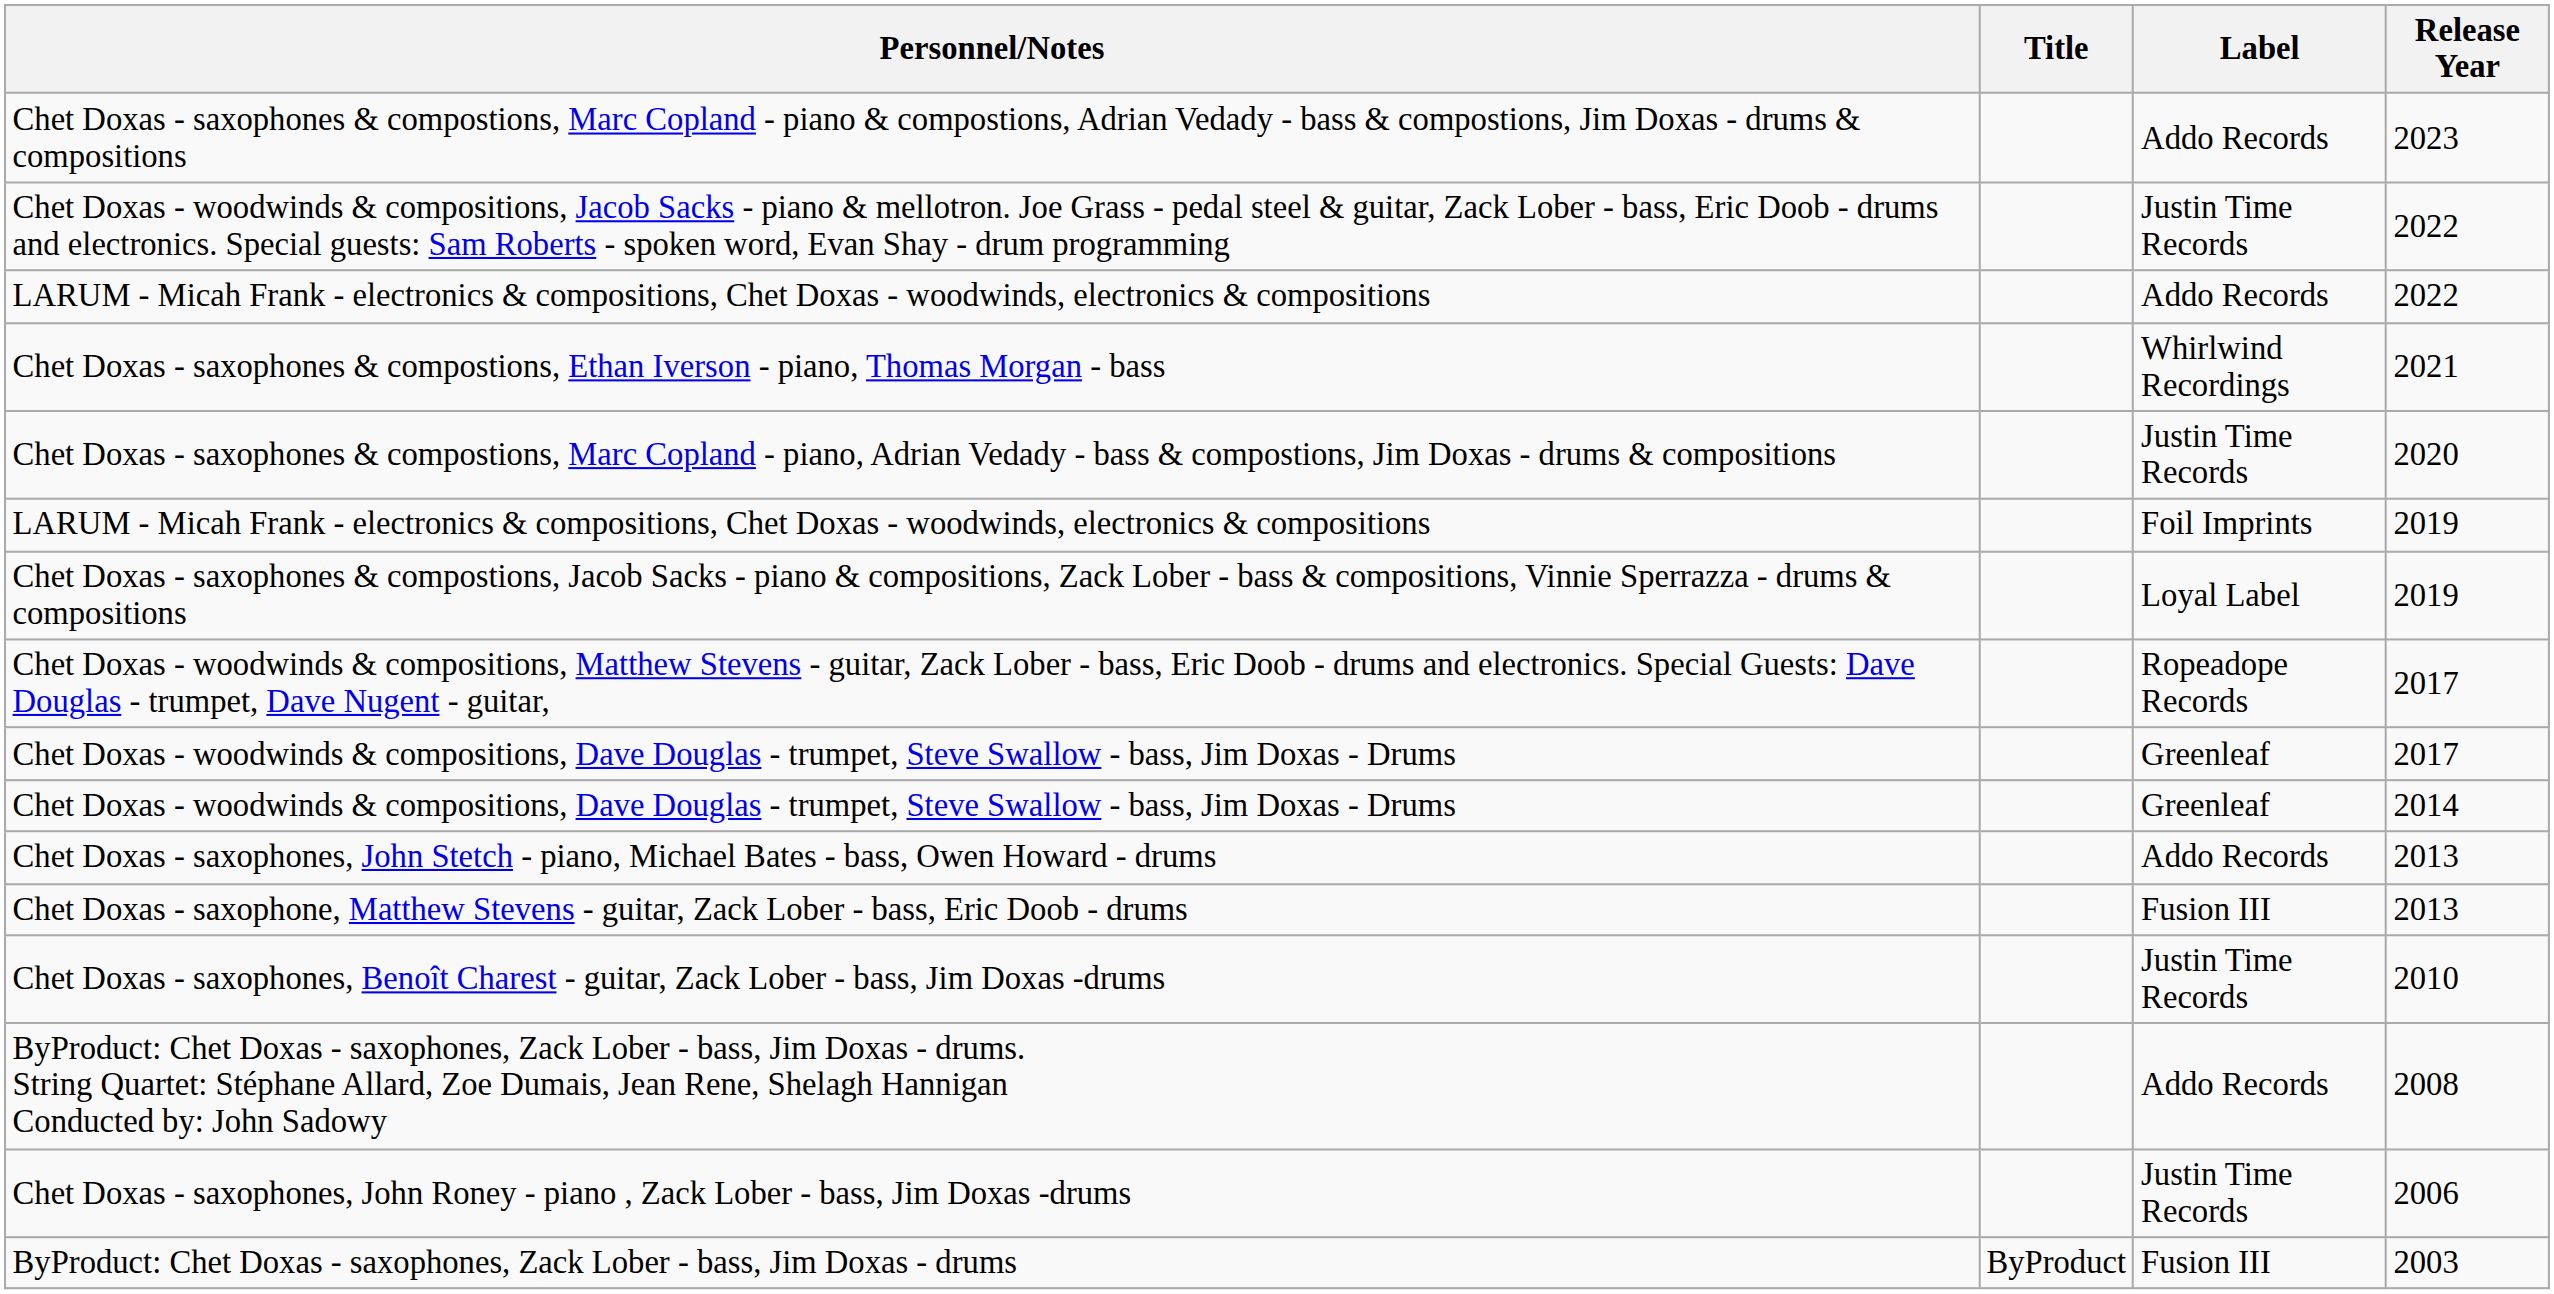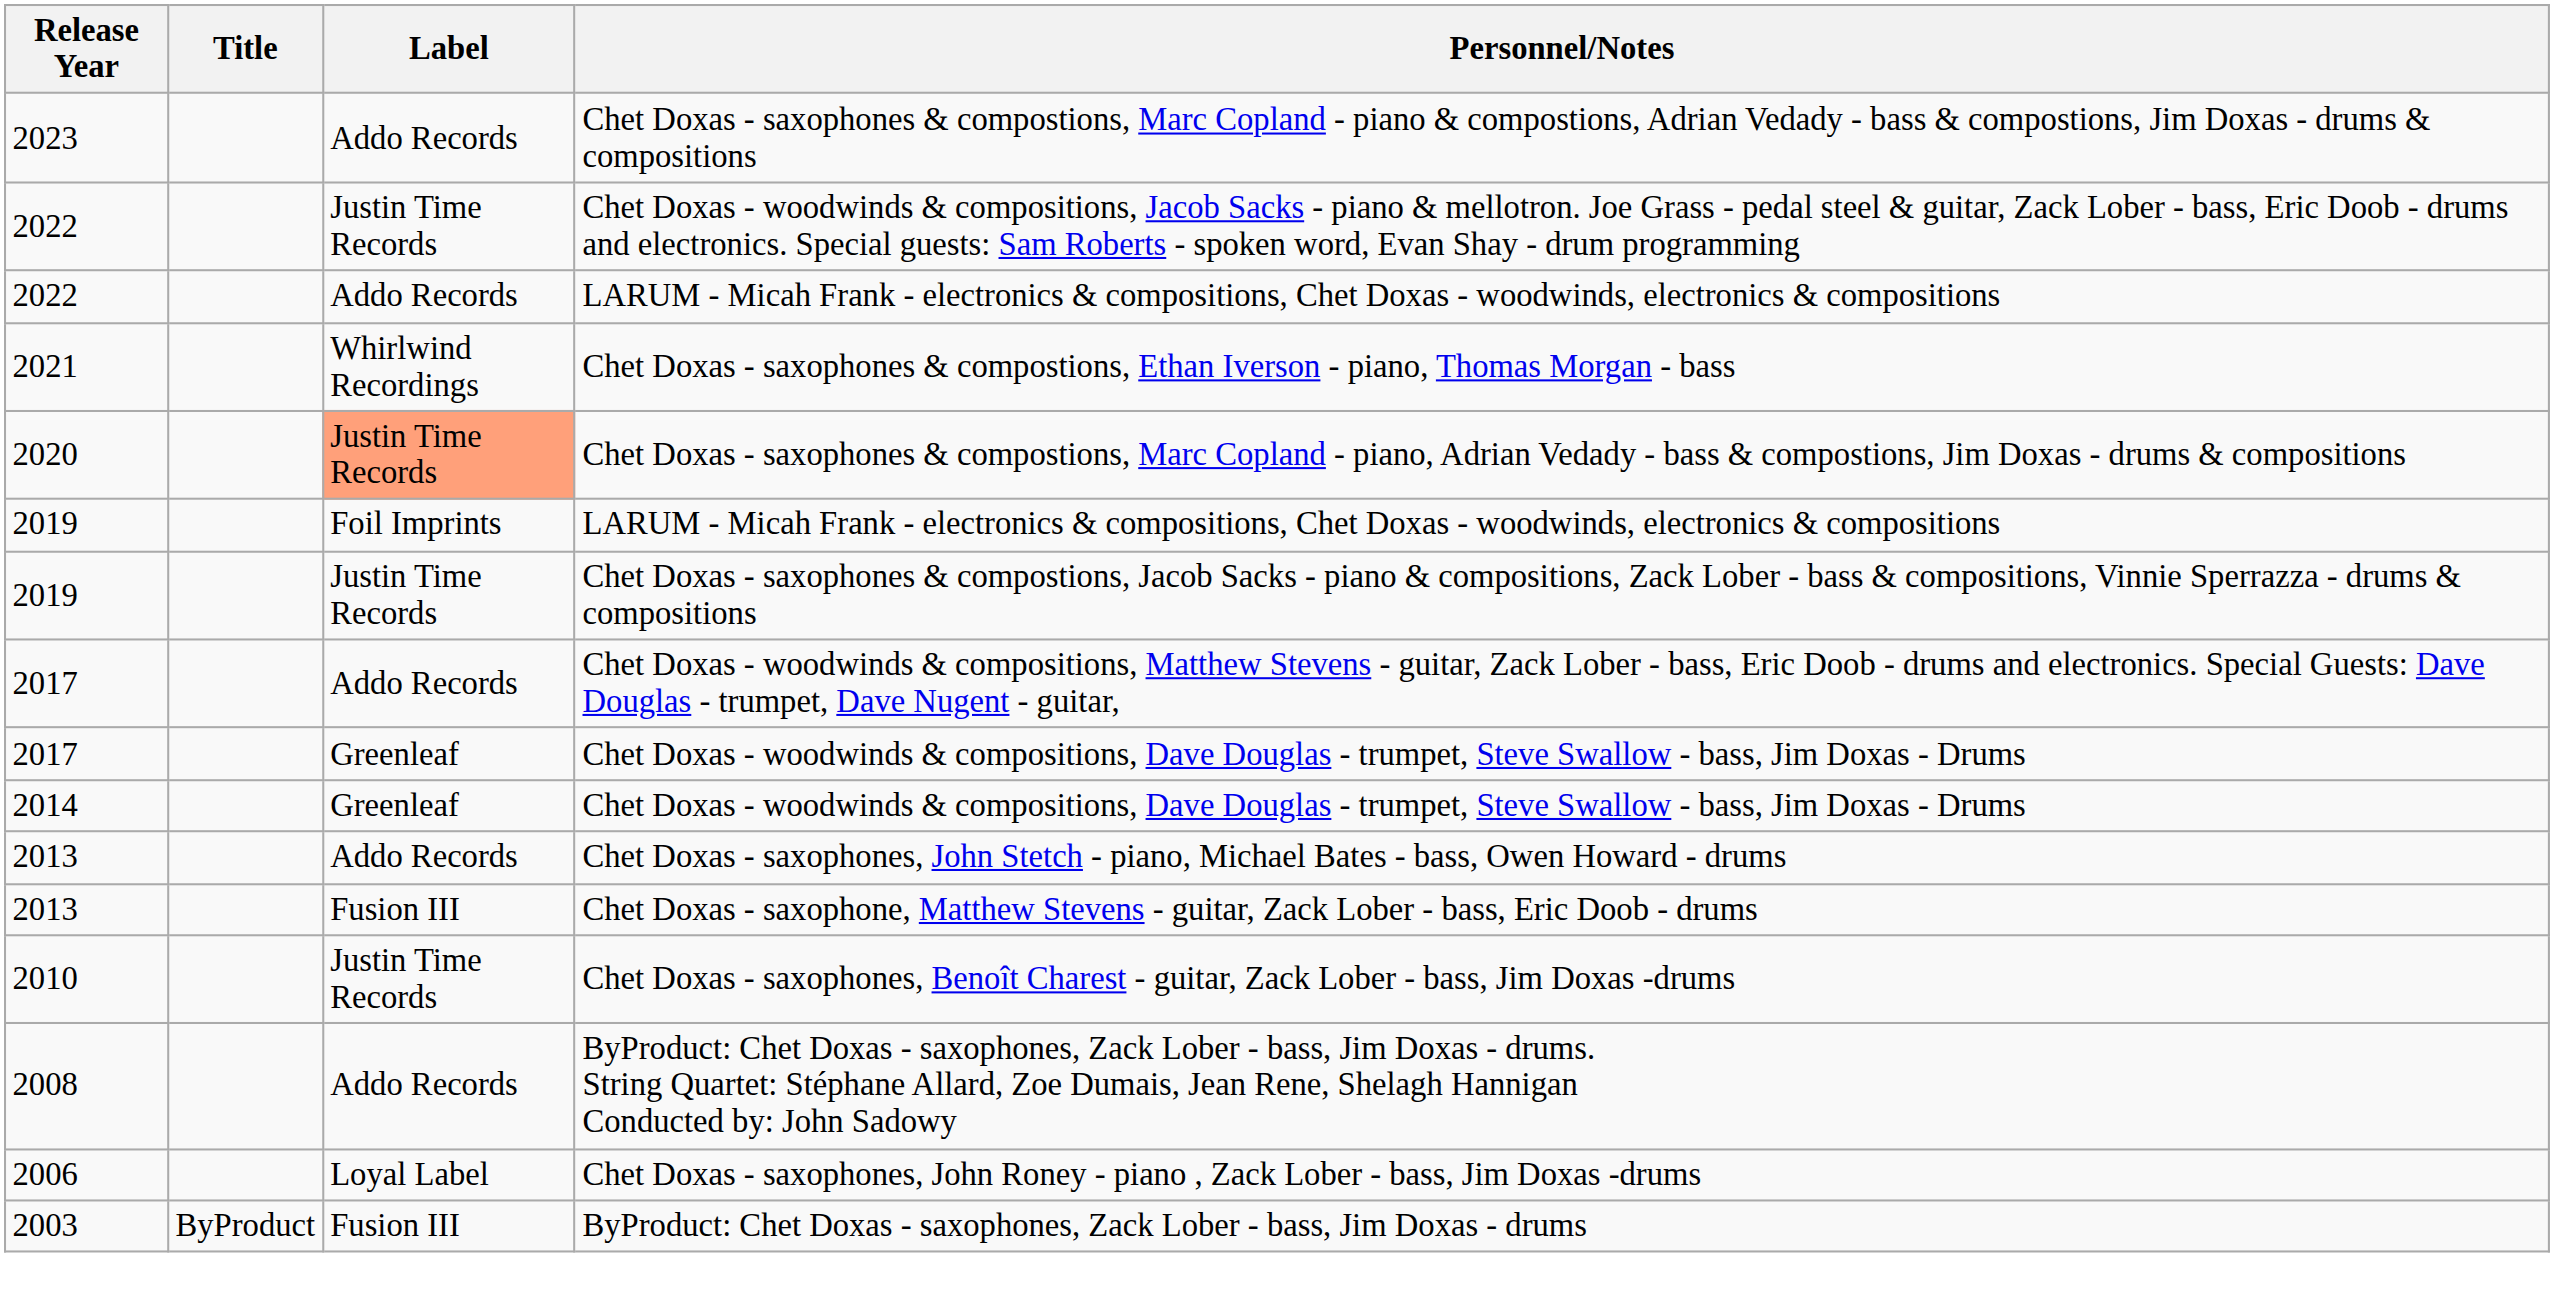columns swapped: (2467, 48) <-> (992, 48)
(2217, 454) no background -> (406, 454) lightsalmon background
(2220, 594) Loyal Label -> (406, 594) Justin Time Records
(2215, 683) Ropeadope Records -> (424, 683) Addo Records
(2217, 1192) Justin Time Records -> (409, 1174) Loyal Label
